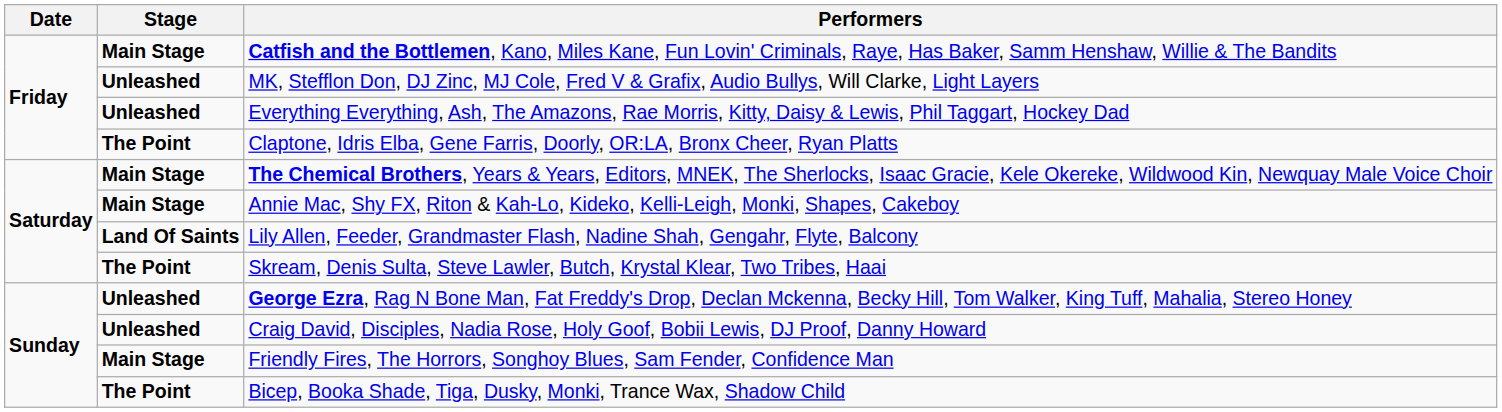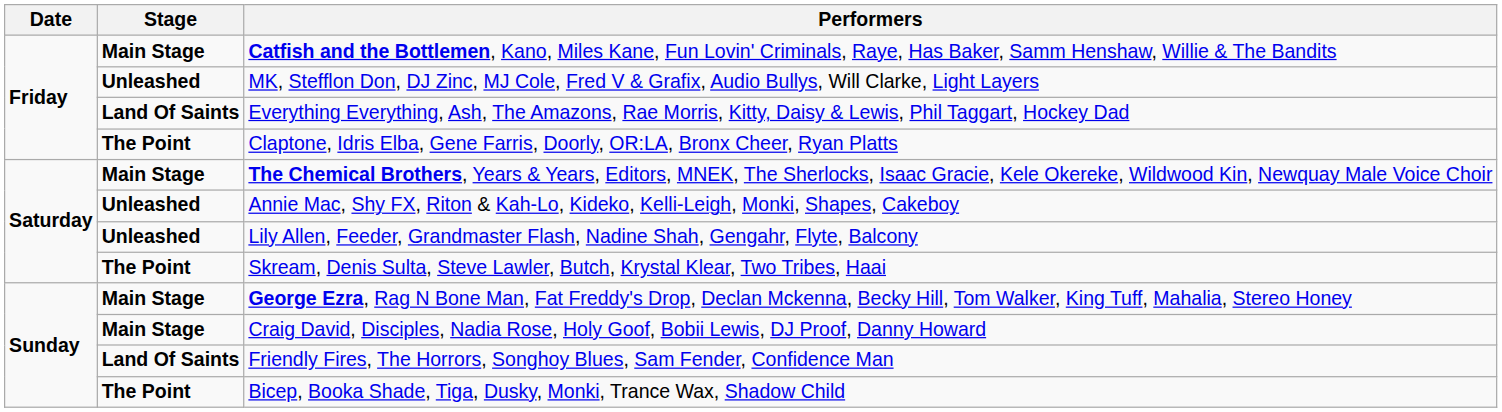(151, 112) Unleashed -> (171, 112) Land Of Saints
(153, 205) Main Stage -> (151, 205) Unleashed
(171, 236) Land Of Saints -> (151, 236) Unleashed
(151, 298) Unleashed -> (153, 298) Main Stage
(151, 329) Unleashed -> (153, 329) Main Stage
(153, 360) Main Stage -> (171, 360) Land Of Saints
